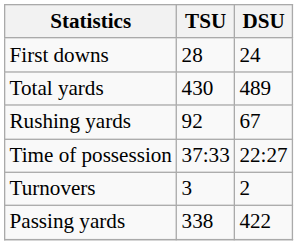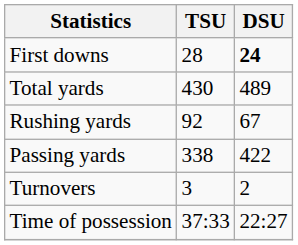(250, 54) normal -> (250, 54) bold
rows swapped: (67, 222) <-> (91, 155)
